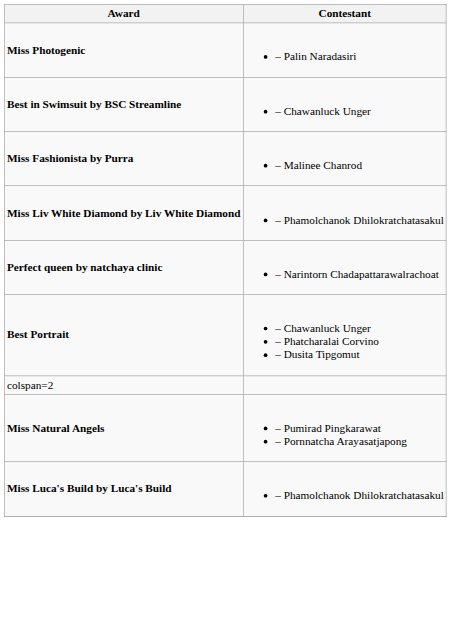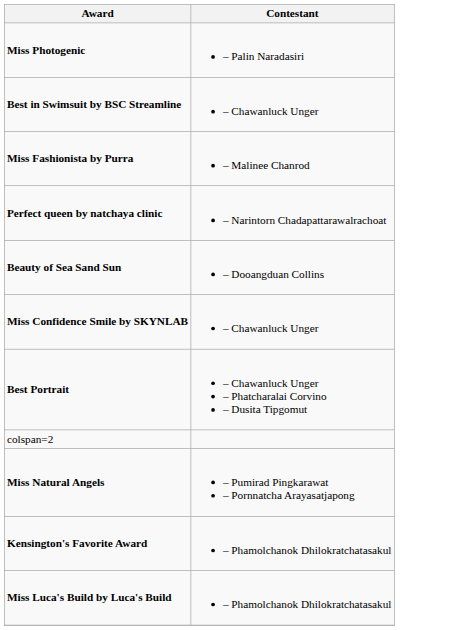- row: (124, 213)
+ row: (64, 267)
+ row: (98, 322)
+ row: (77, 543)
